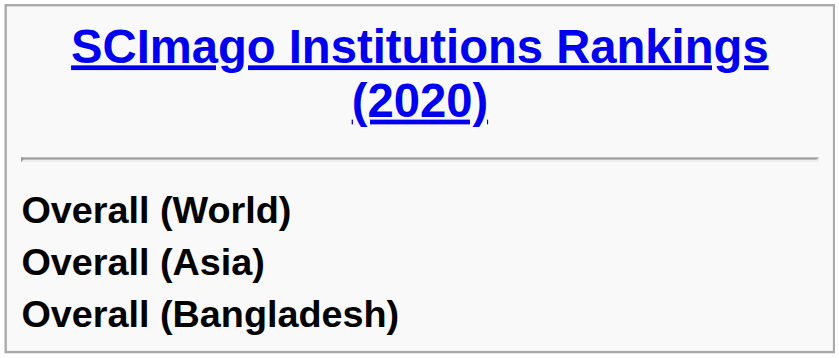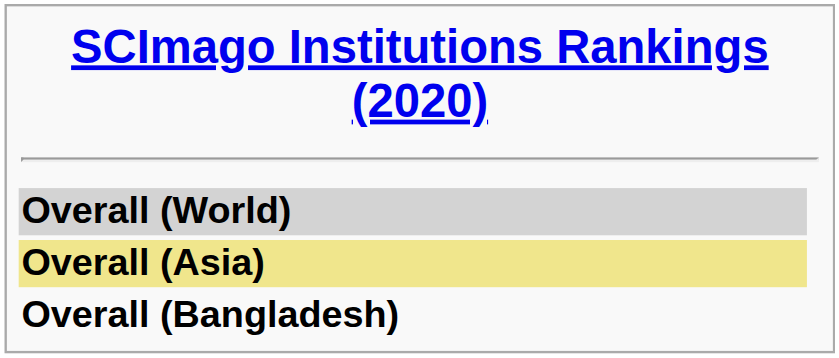(156, 211) no background -> (156, 211) lightgrey background
(143, 263) no background -> (143, 263) khaki background
